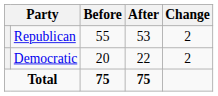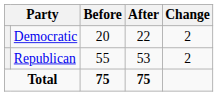rows swapped: (45, 36) <-> (46, 58)
